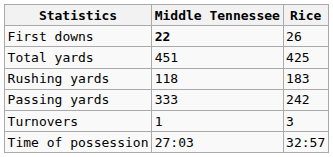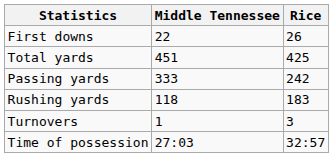(162, 36) bold -> (162, 36) normal
rows swapped: (58, 79) <-> (58, 100)
